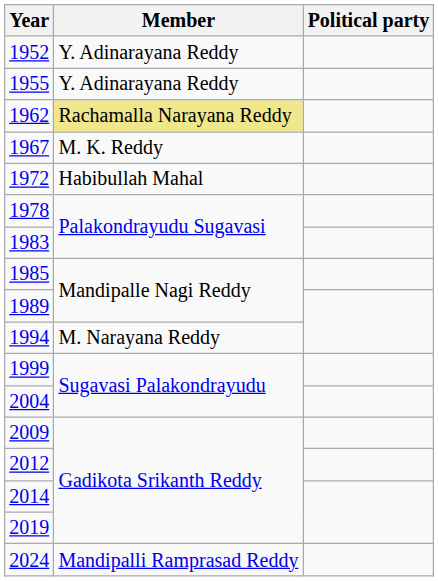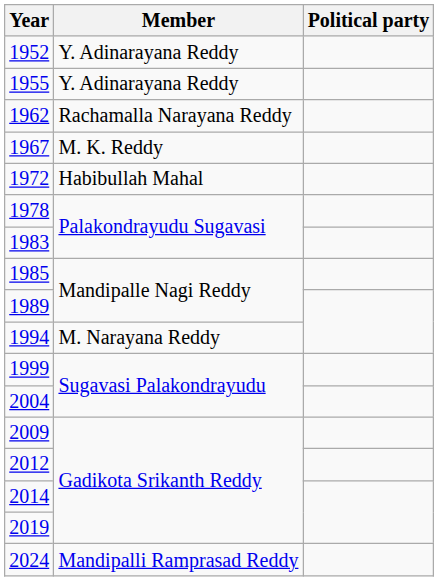(175, 115) khaki background -> (175, 115) no background
